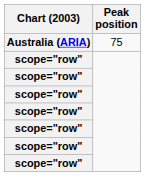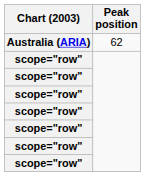(116, 42) 75 -> (116, 42) 62
